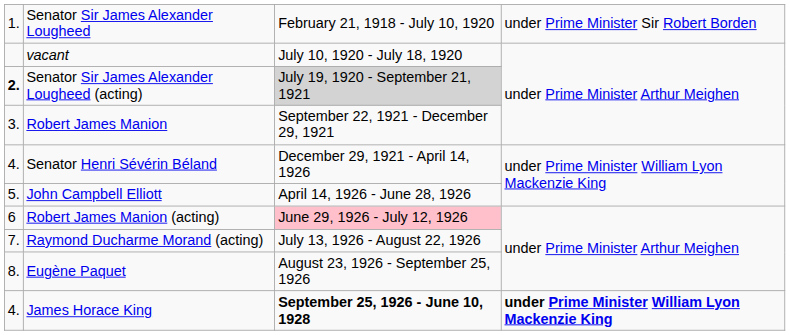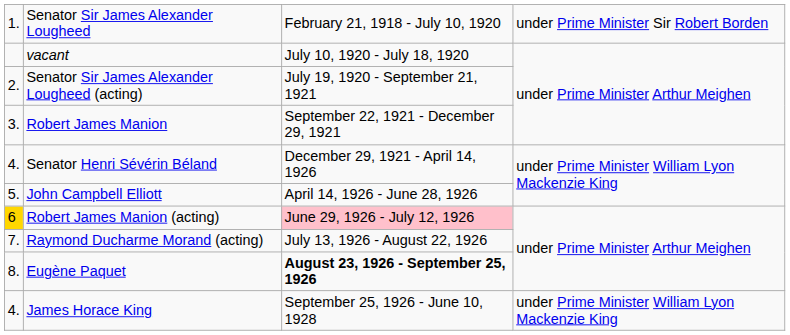(14, 85) bold -> (14, 85) normal
(375, 85) lightgrey background -> (381, 85) no background
(12, 217) no background -> (12, 217) gold background
(384, 271) normal -> (395, 271) bold
(381, 310) bold -> (384, 310) normal
(622, 310) bold -> (625, 310) normal
